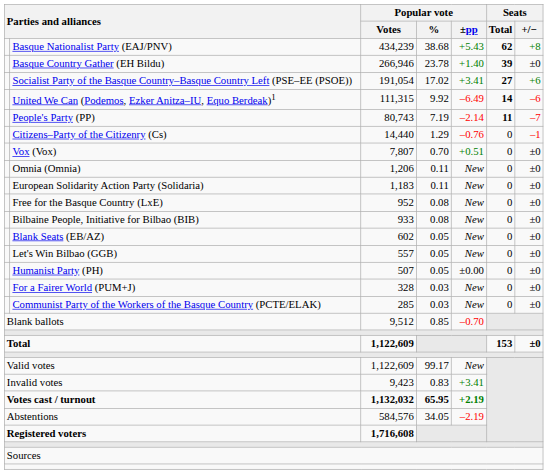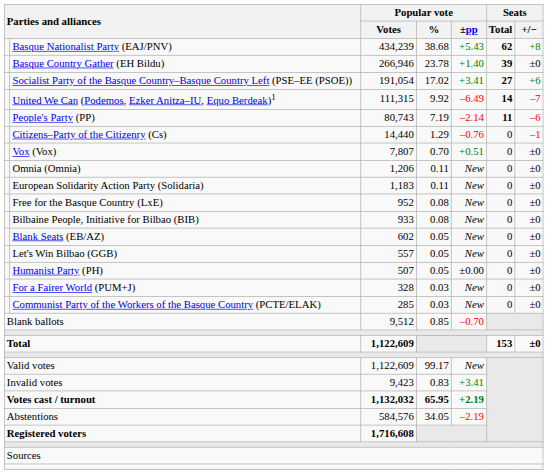(535, 99) –6 -> (535, 99) –7
(535, 117) –7 -> (535, 117) –6
